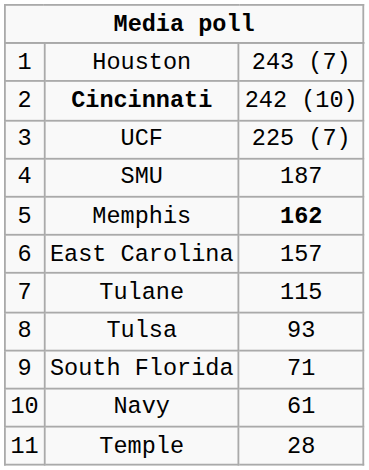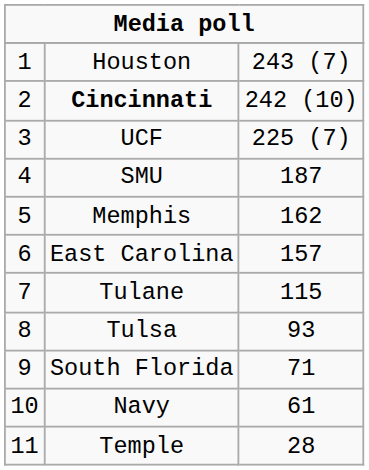(301, 216) bold -> (301, 216) normal
